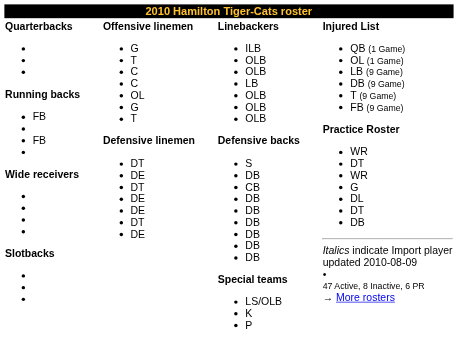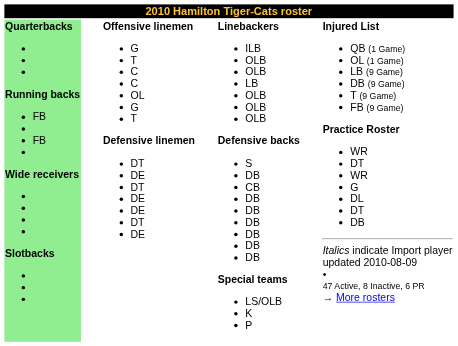(43, 162) no background -> (43, 162) lightgreen background
